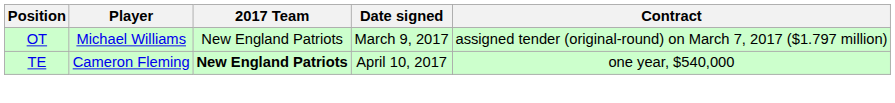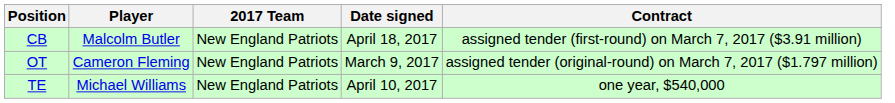+ row: (37, 39)
(131, 39) Michael Williams -> (131, 62) Cameron Fleming
(131, 62) Cameron Fleming -> (131, 86) Michael Williams
(272, 62) bold -> (267, 86) normal
